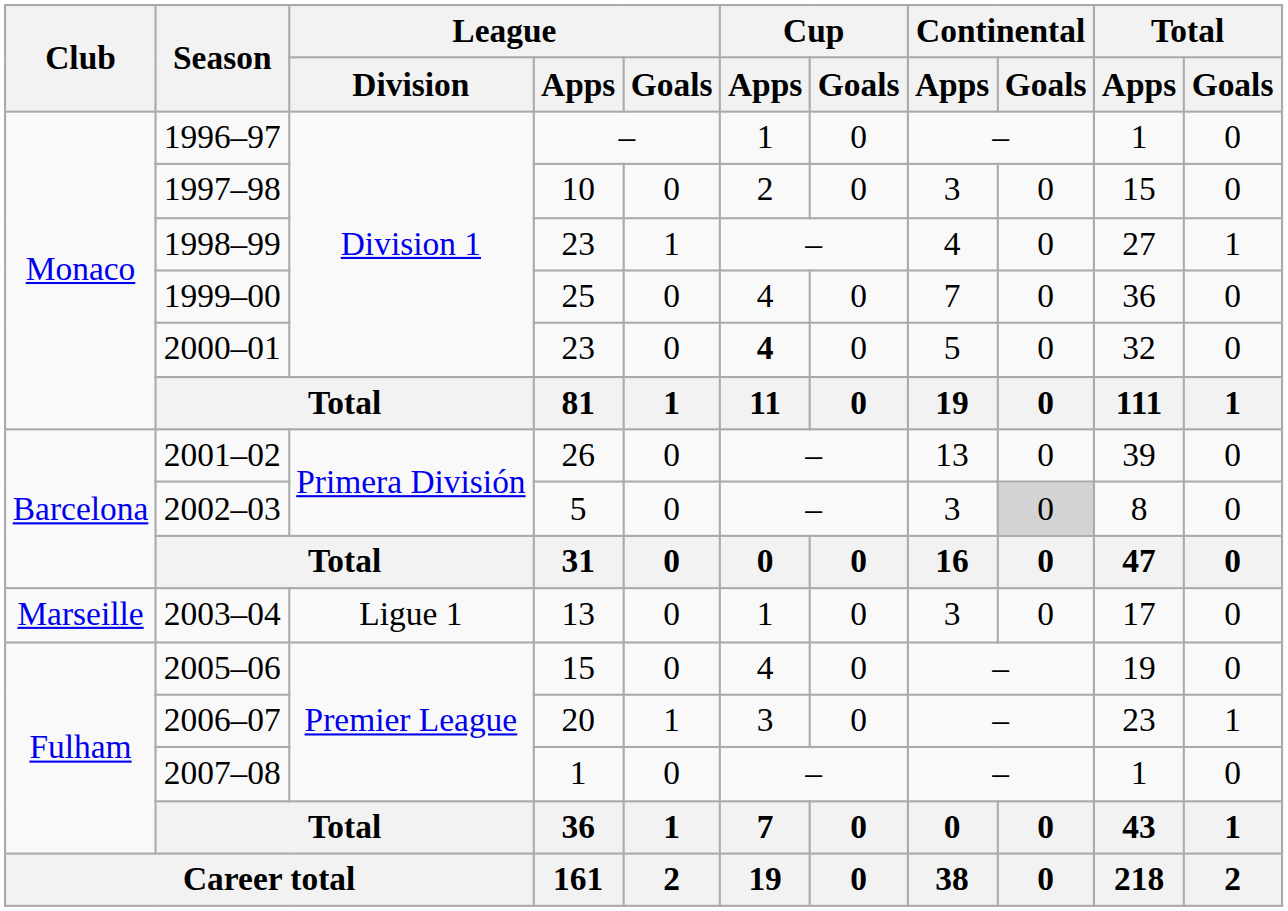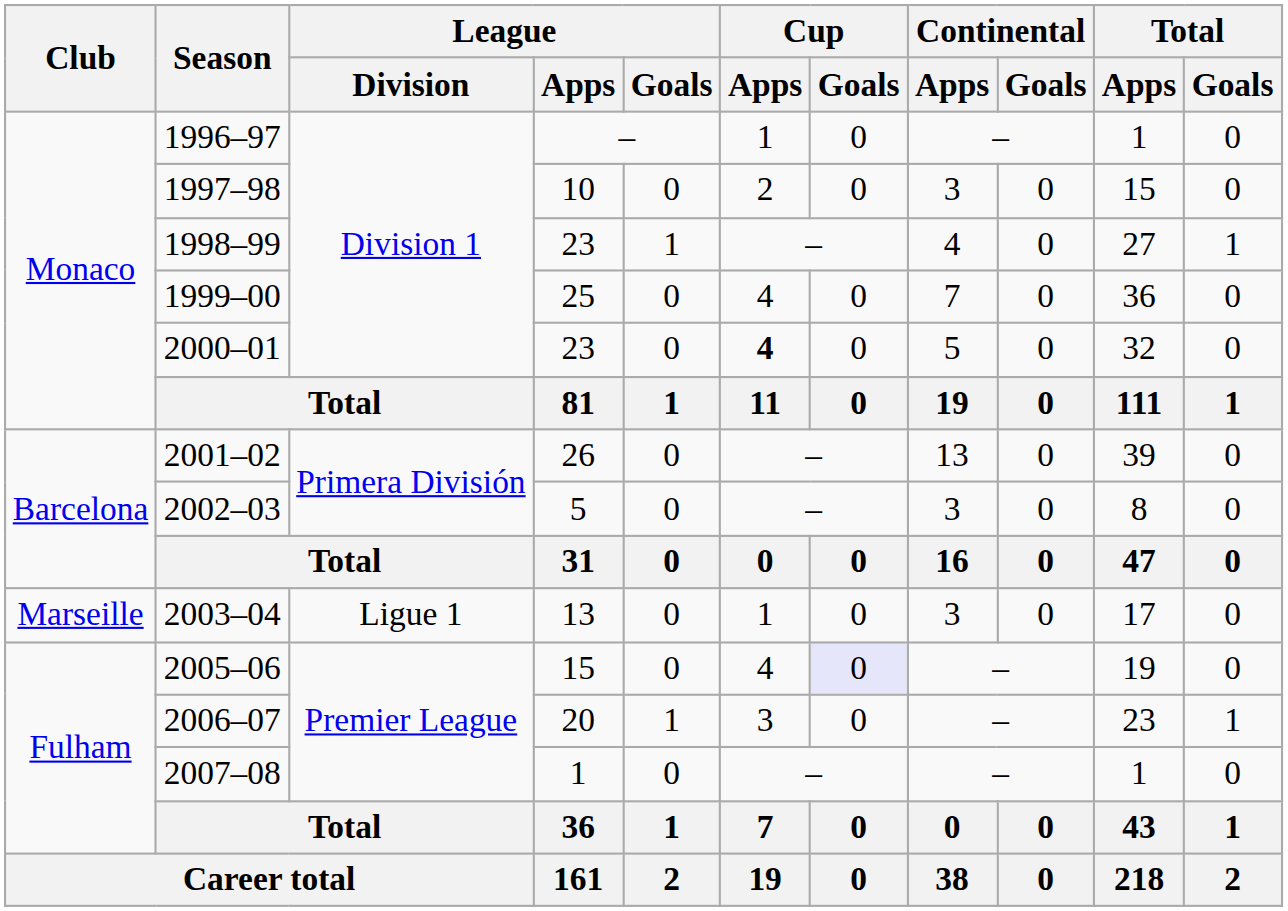(1046, 508) lightgrey background -> (1046, 508) no background
(859, 667) no background -> (859, 667) lavender background
